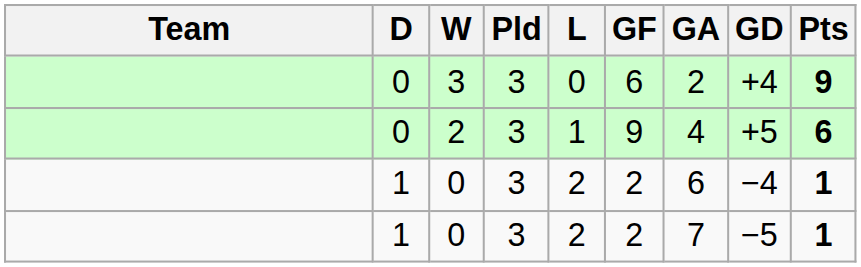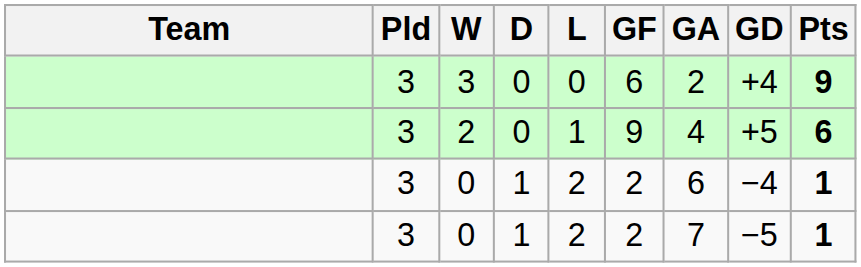columns swapped: (517, 30) <-> (401, 30)
